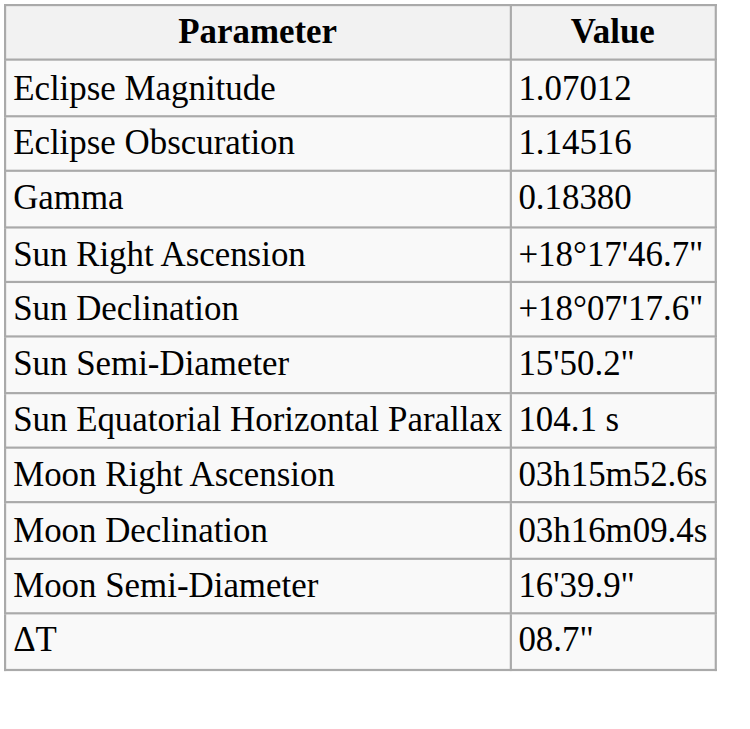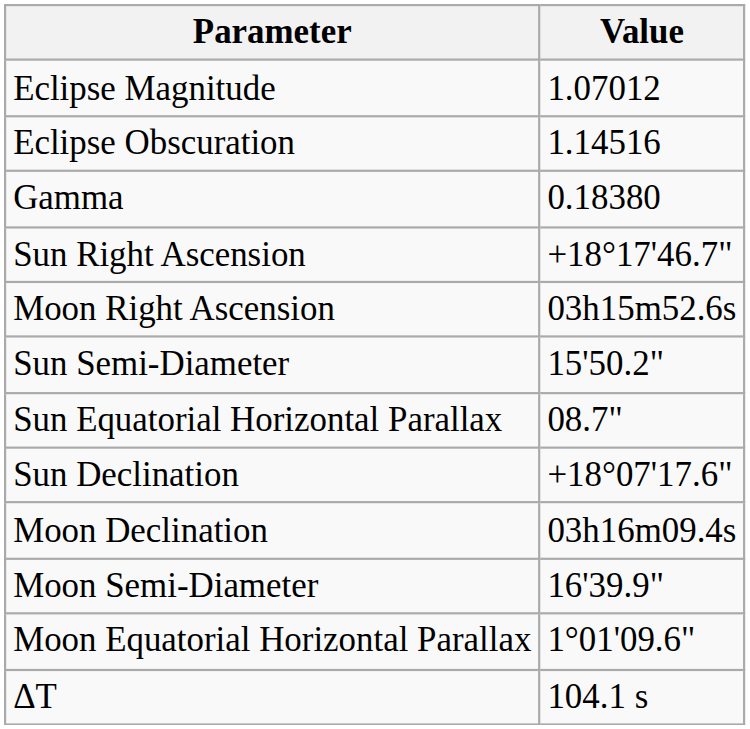rows swapped: (126, 308) <-> (174, 474)
(569, 419) 104.1 s -> (585, 419) 08.7"
+ row: (272, 640)
(556, 640) 08.7" -> (598, 695) 104.1 s
